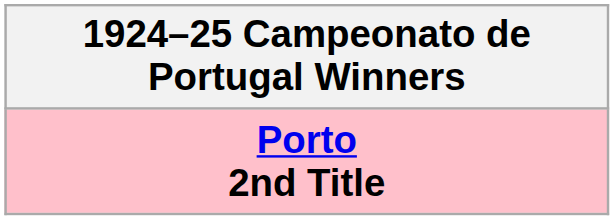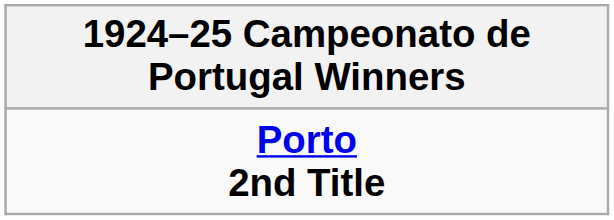(307, 160) pink background -> (307, 160) no background
